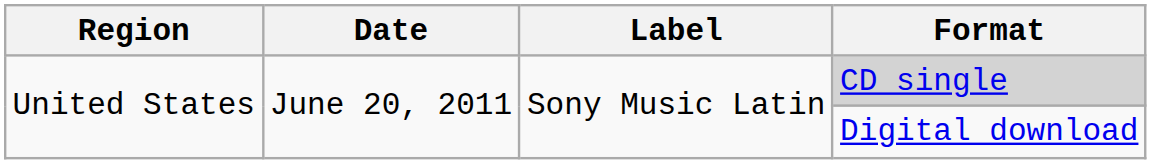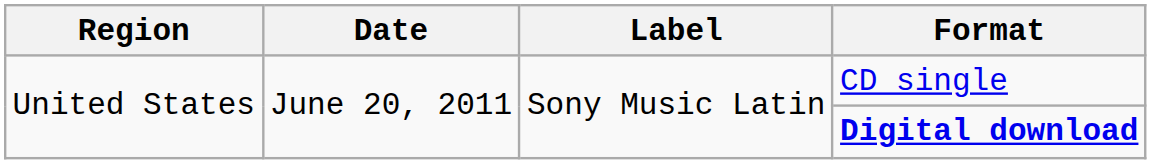(924, 81) lightgrey background -> (924, 81) no background
(989, 132) normal -> (989, 132) bold
